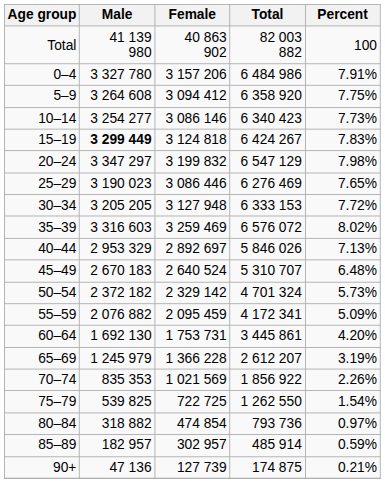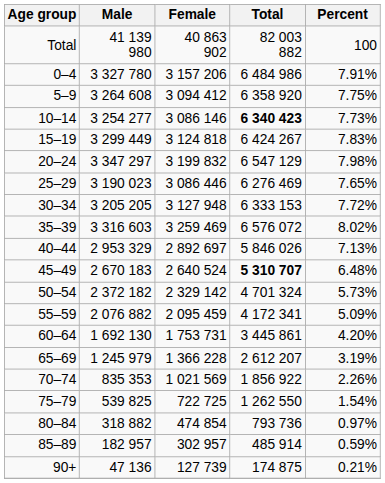(271, 118) normal -> (271, 118) bold
(121, 140) bold -> (121, 140) normal
(271, 270) normal -> (271, 270) bold
